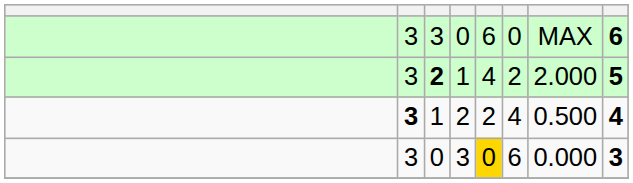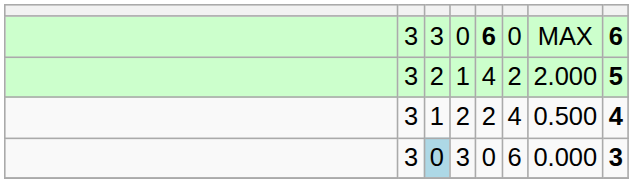(489, 36) normal -> (489, 36) bold
(437, 76) bold -> (437, 76) normal
(411, 117) bold -> (411, 117) normal
(437, 157) no background -> (437, 157) lightblue background
(489, 157) gold background -> (489, 157) no background
